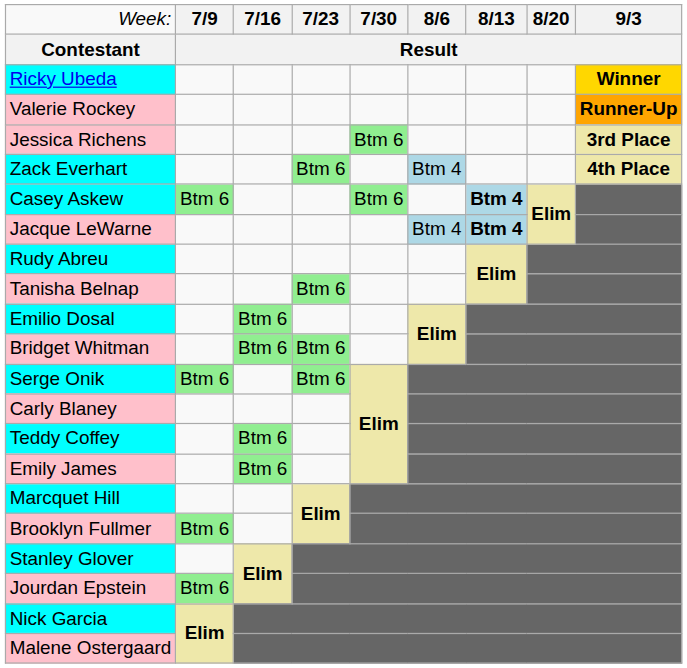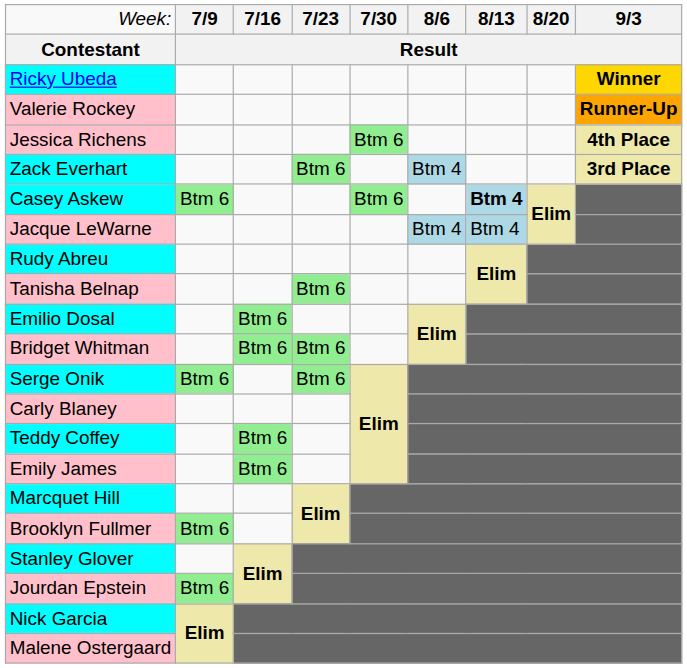(629, 139) 3rd Place -> (629, 139) 4th Place
(629, 169) 4th Place -> (629, 169) 3rd Place
(496, 229) bold -> (495, 229) normal
